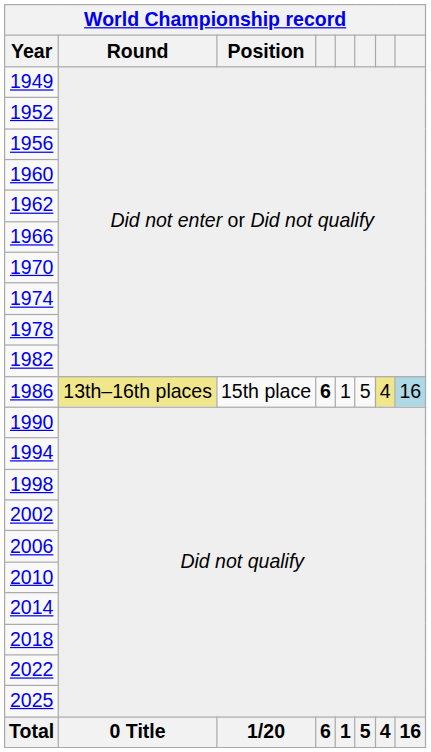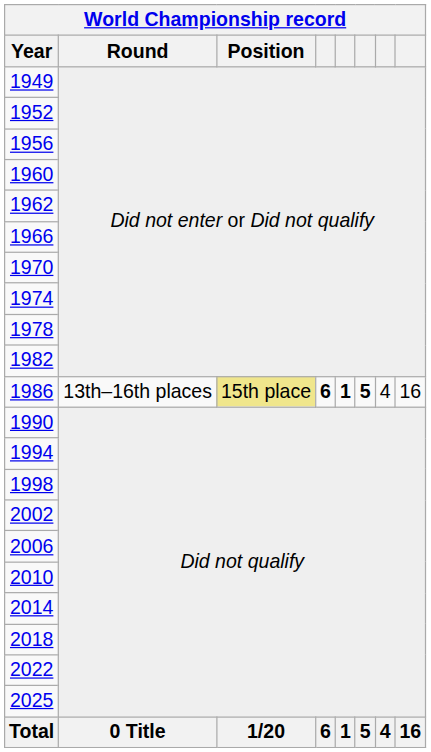(138, 391) khaki background -> (138, 391) no background
(266, 391) no background -> (266, 391) khaki background
(345, 391) normal -> (345, 391) bold
(365, 391) normal -> (365, 391) bold
(385, 391) khaki background -> (385, 391) no background
(410, 391) lightblue background -> (410, 391) no background
